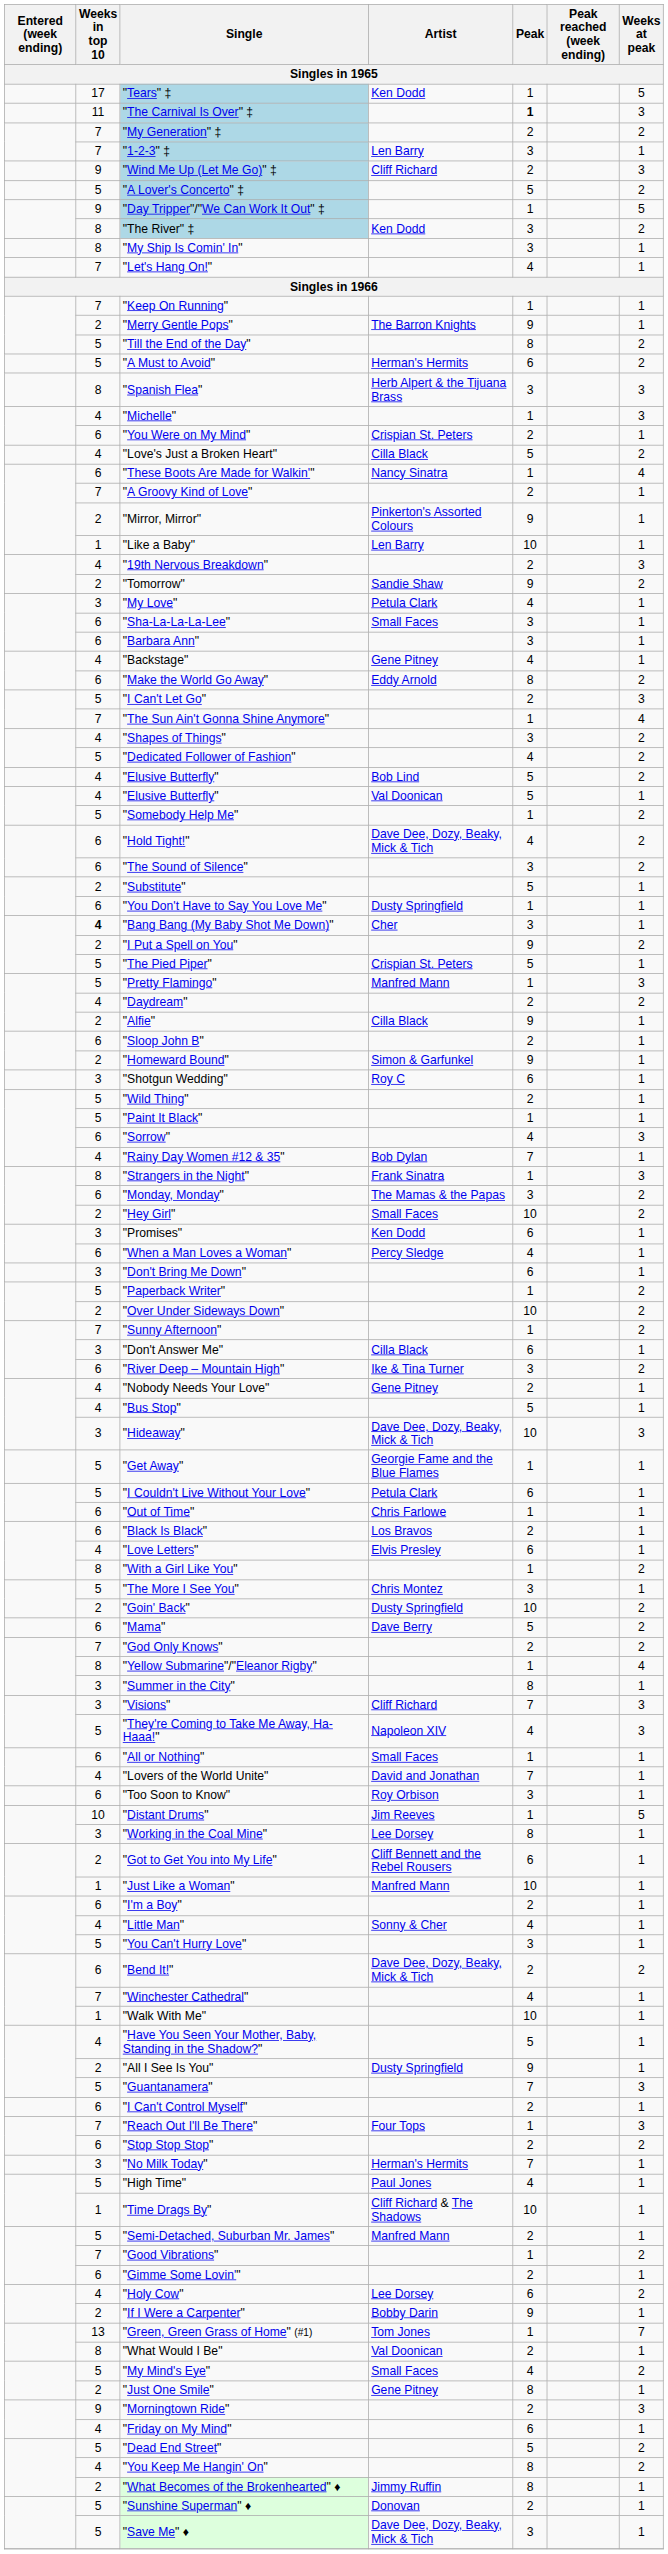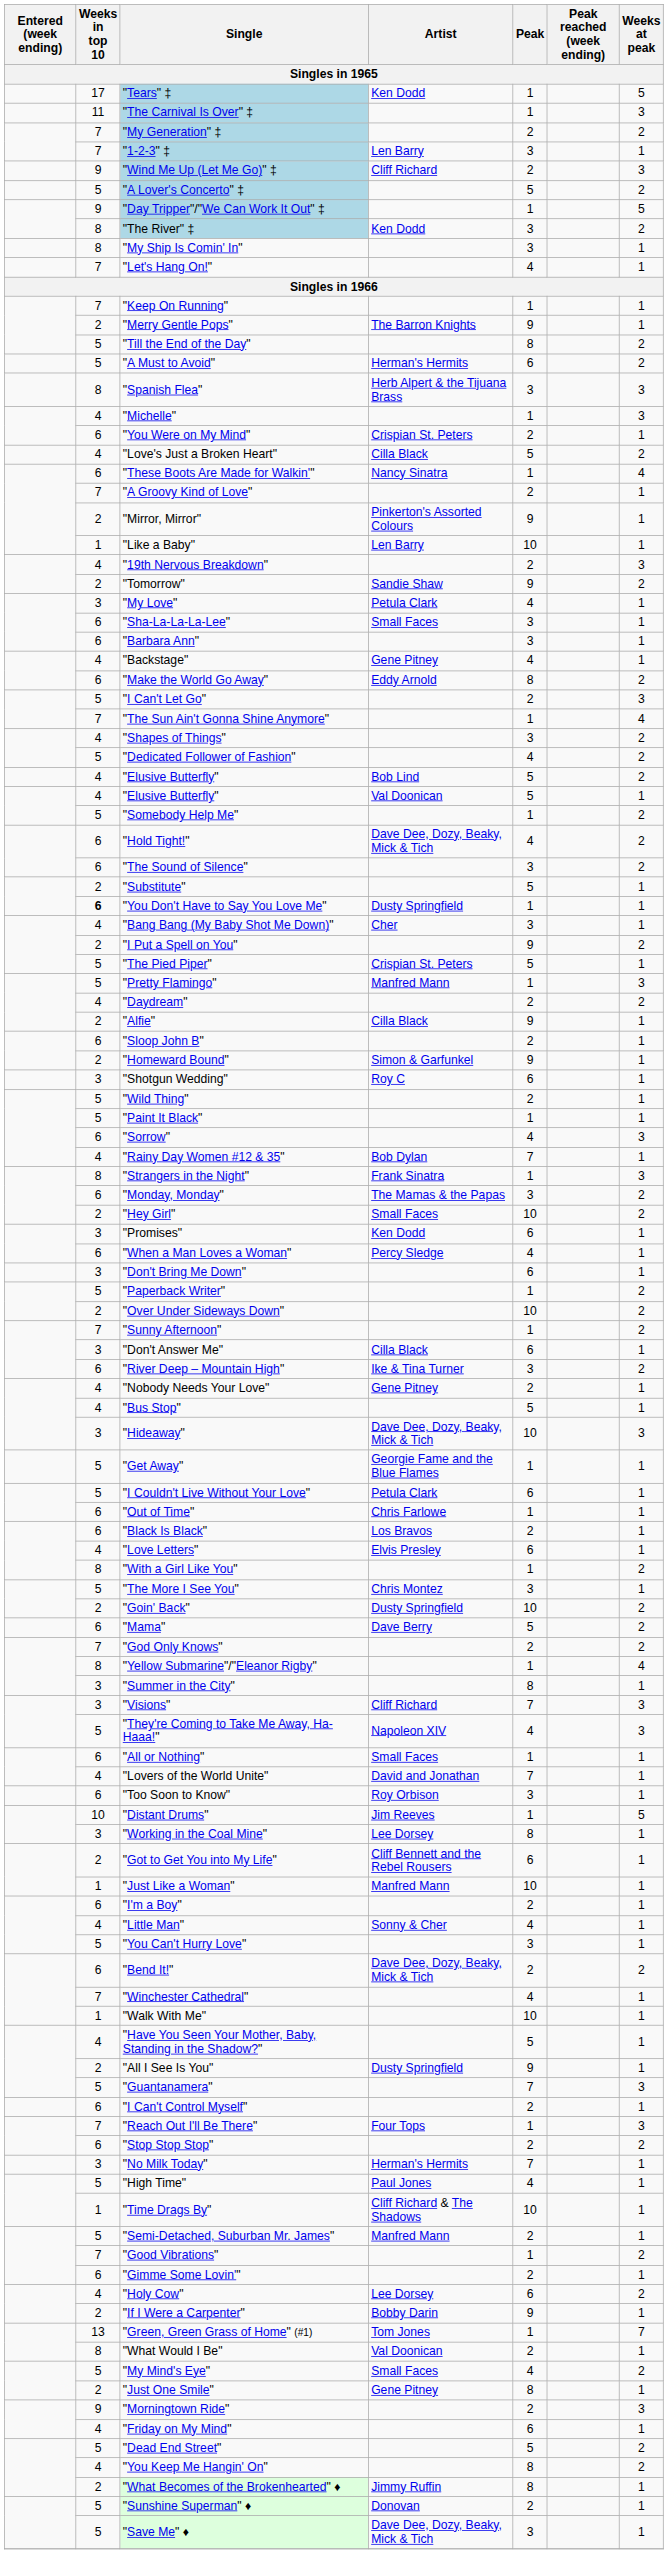(530, 113) bold -> (530, 113) normal
(98, 906) normal -> (98, 906) bold
(98, 925) bold -> (98, 925) normal
